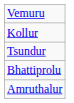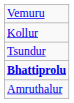(34, 70) normal -> (37, 70) bold
